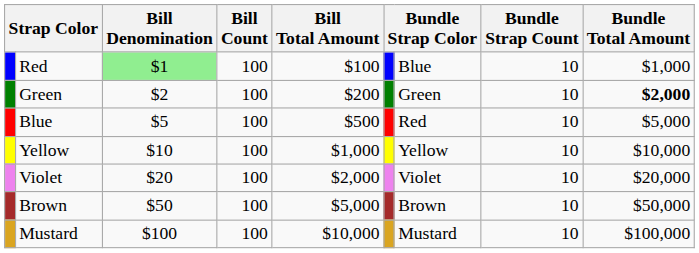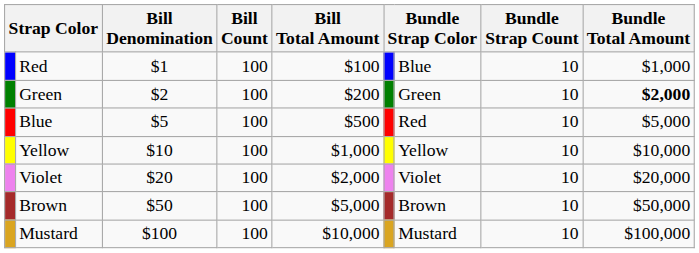(159, 66) lightgreen background -> (159, 66) no background
